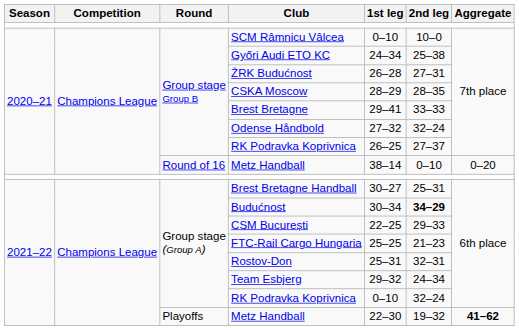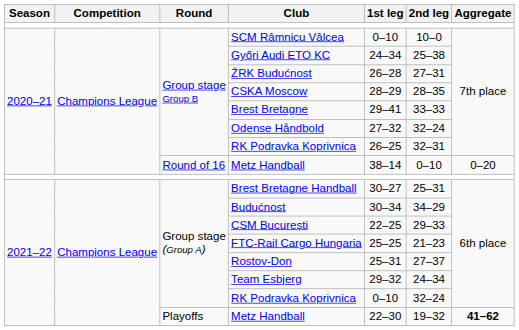(429, 146) 27–37 -> (429, 146) 32–31
(429, 206) bold -> (429, 206) normal
(429, 261) 32–31 -> (429, 261) 27–37
